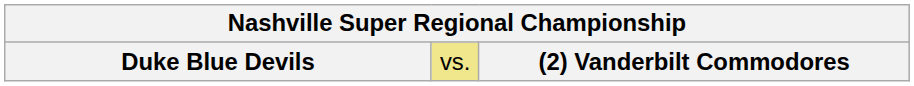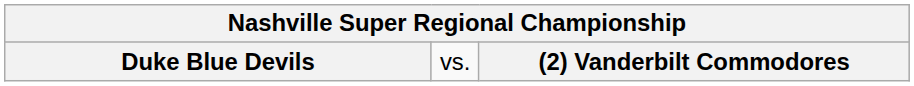(455, 61) khaki background -> (455, 61) no background
